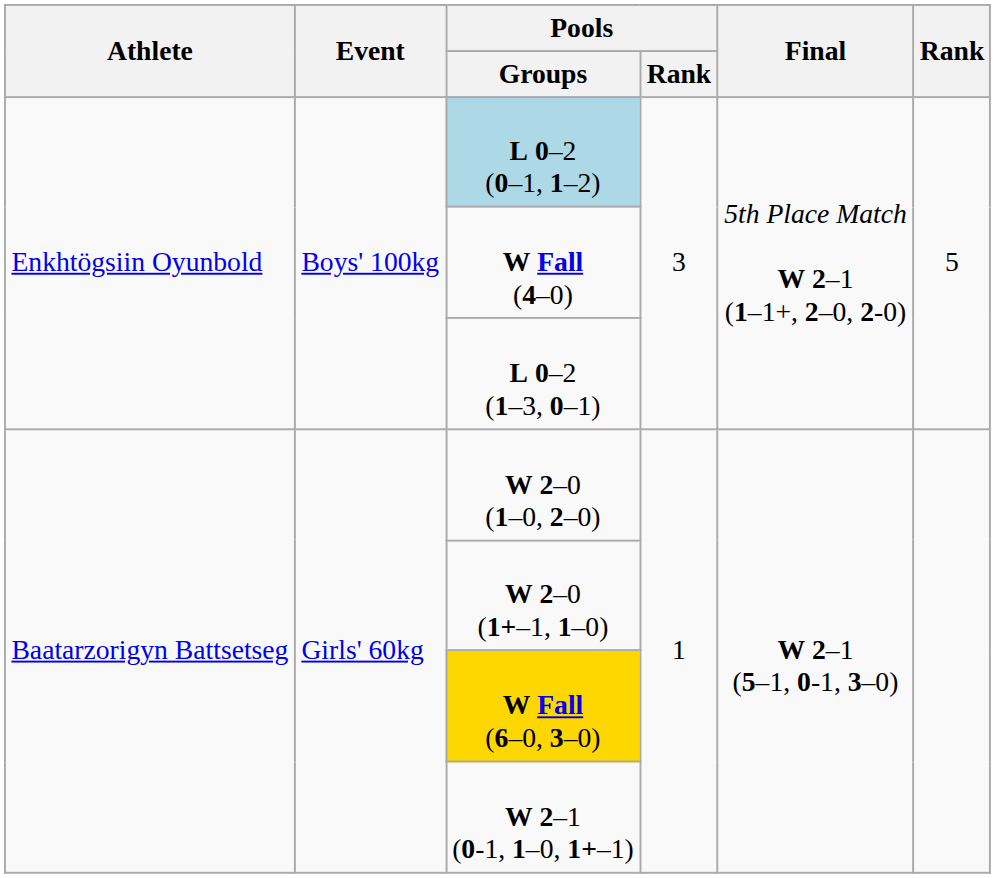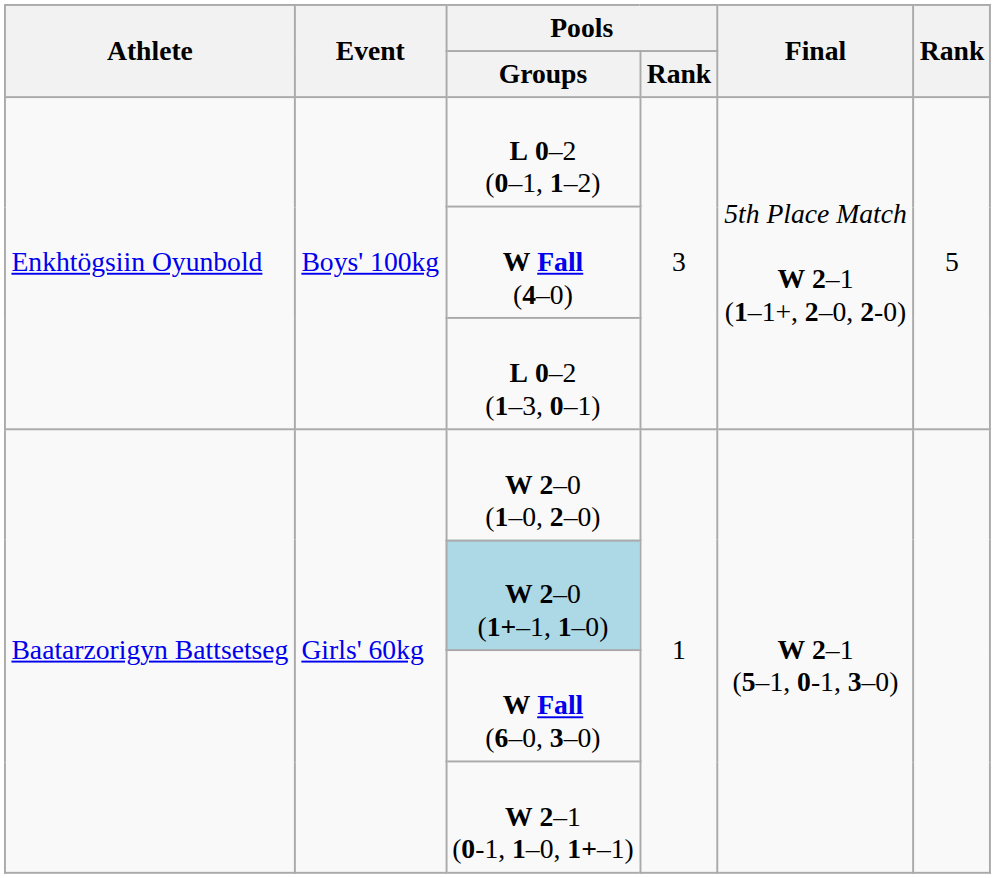(543, 167) lightblue background -> (543, 167) no background
(543, 611) no background -> (543, 611) lightblue background
(543, 722) gold background -> (543, 722) no background
